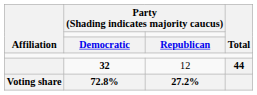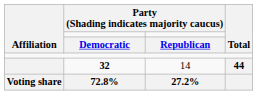(185, 66) 12 -> (185, 66) 14
